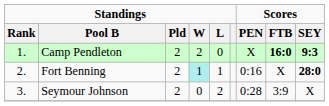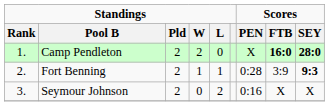(310, 52) 9:3 -> (310, 52) 28:0
(199, 71) paleturquoise background -> (199, 71) no background
(251, 71) 0:16 -> (251, 71) 0:28
(281, 71) X -> (281, 71) 3:9
(310, 71) 28:0 -> (310, 71) 9:3
(251, 91) 0:28 -> (251, 91) 0:16
(281, 91) 3:9 -> (281, 91) X
